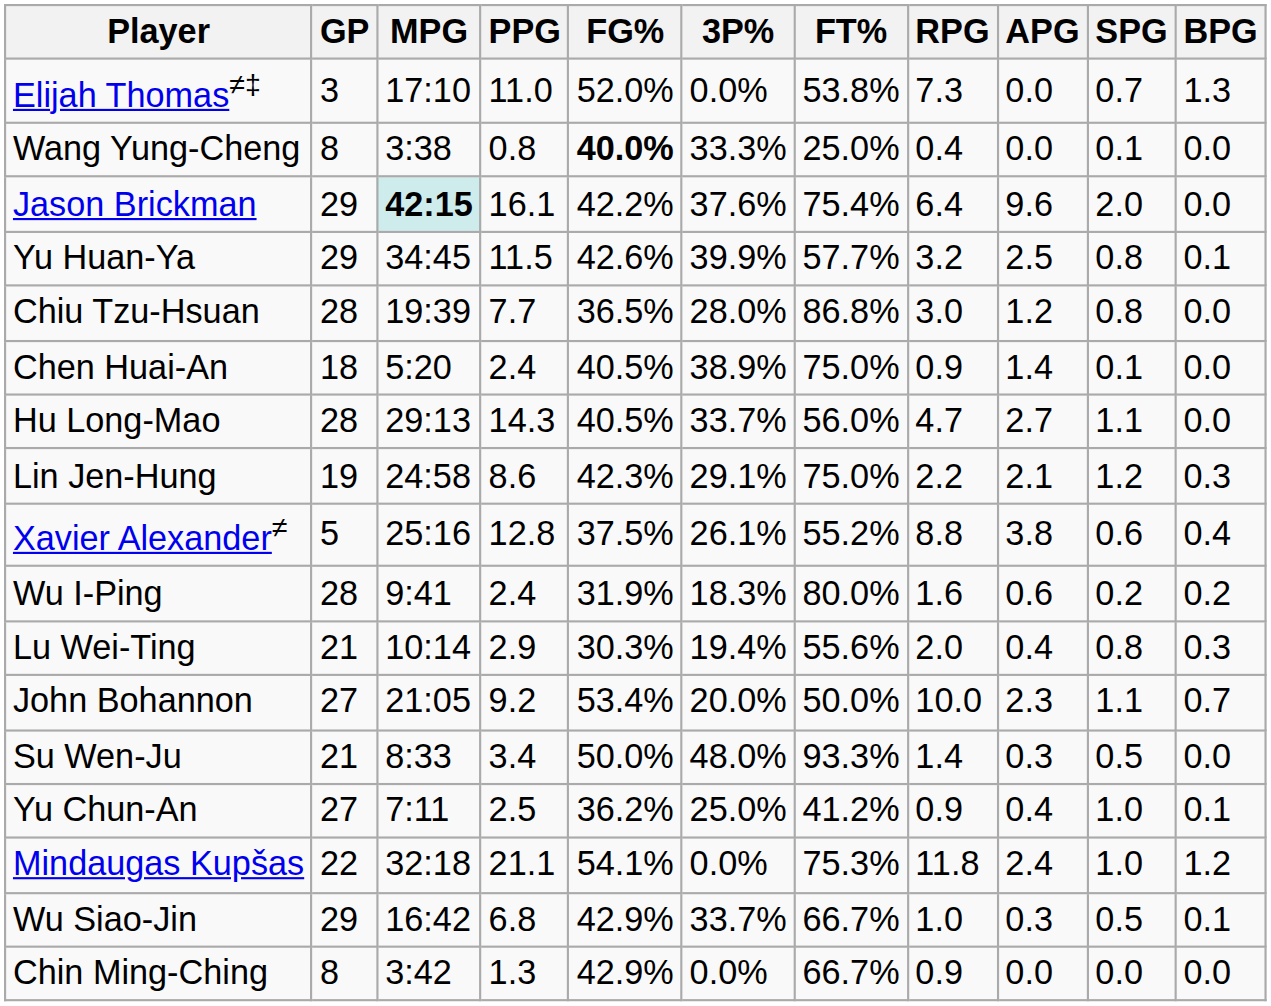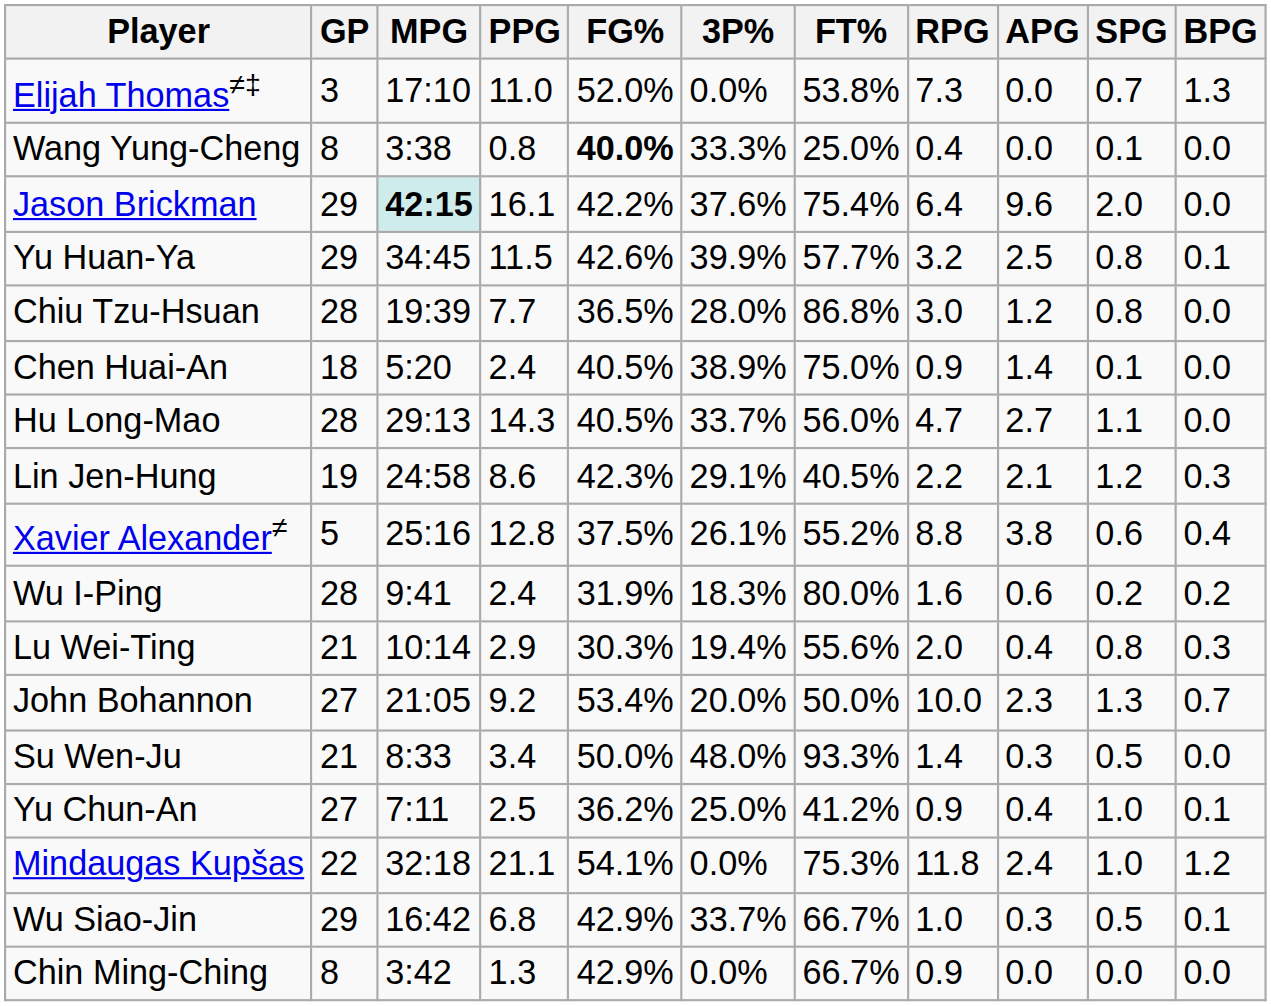(851, 475) 75.0% -> (851, 475) 40.5%
(1119, 701) 1.1 -> (1119, 701) 1.3
